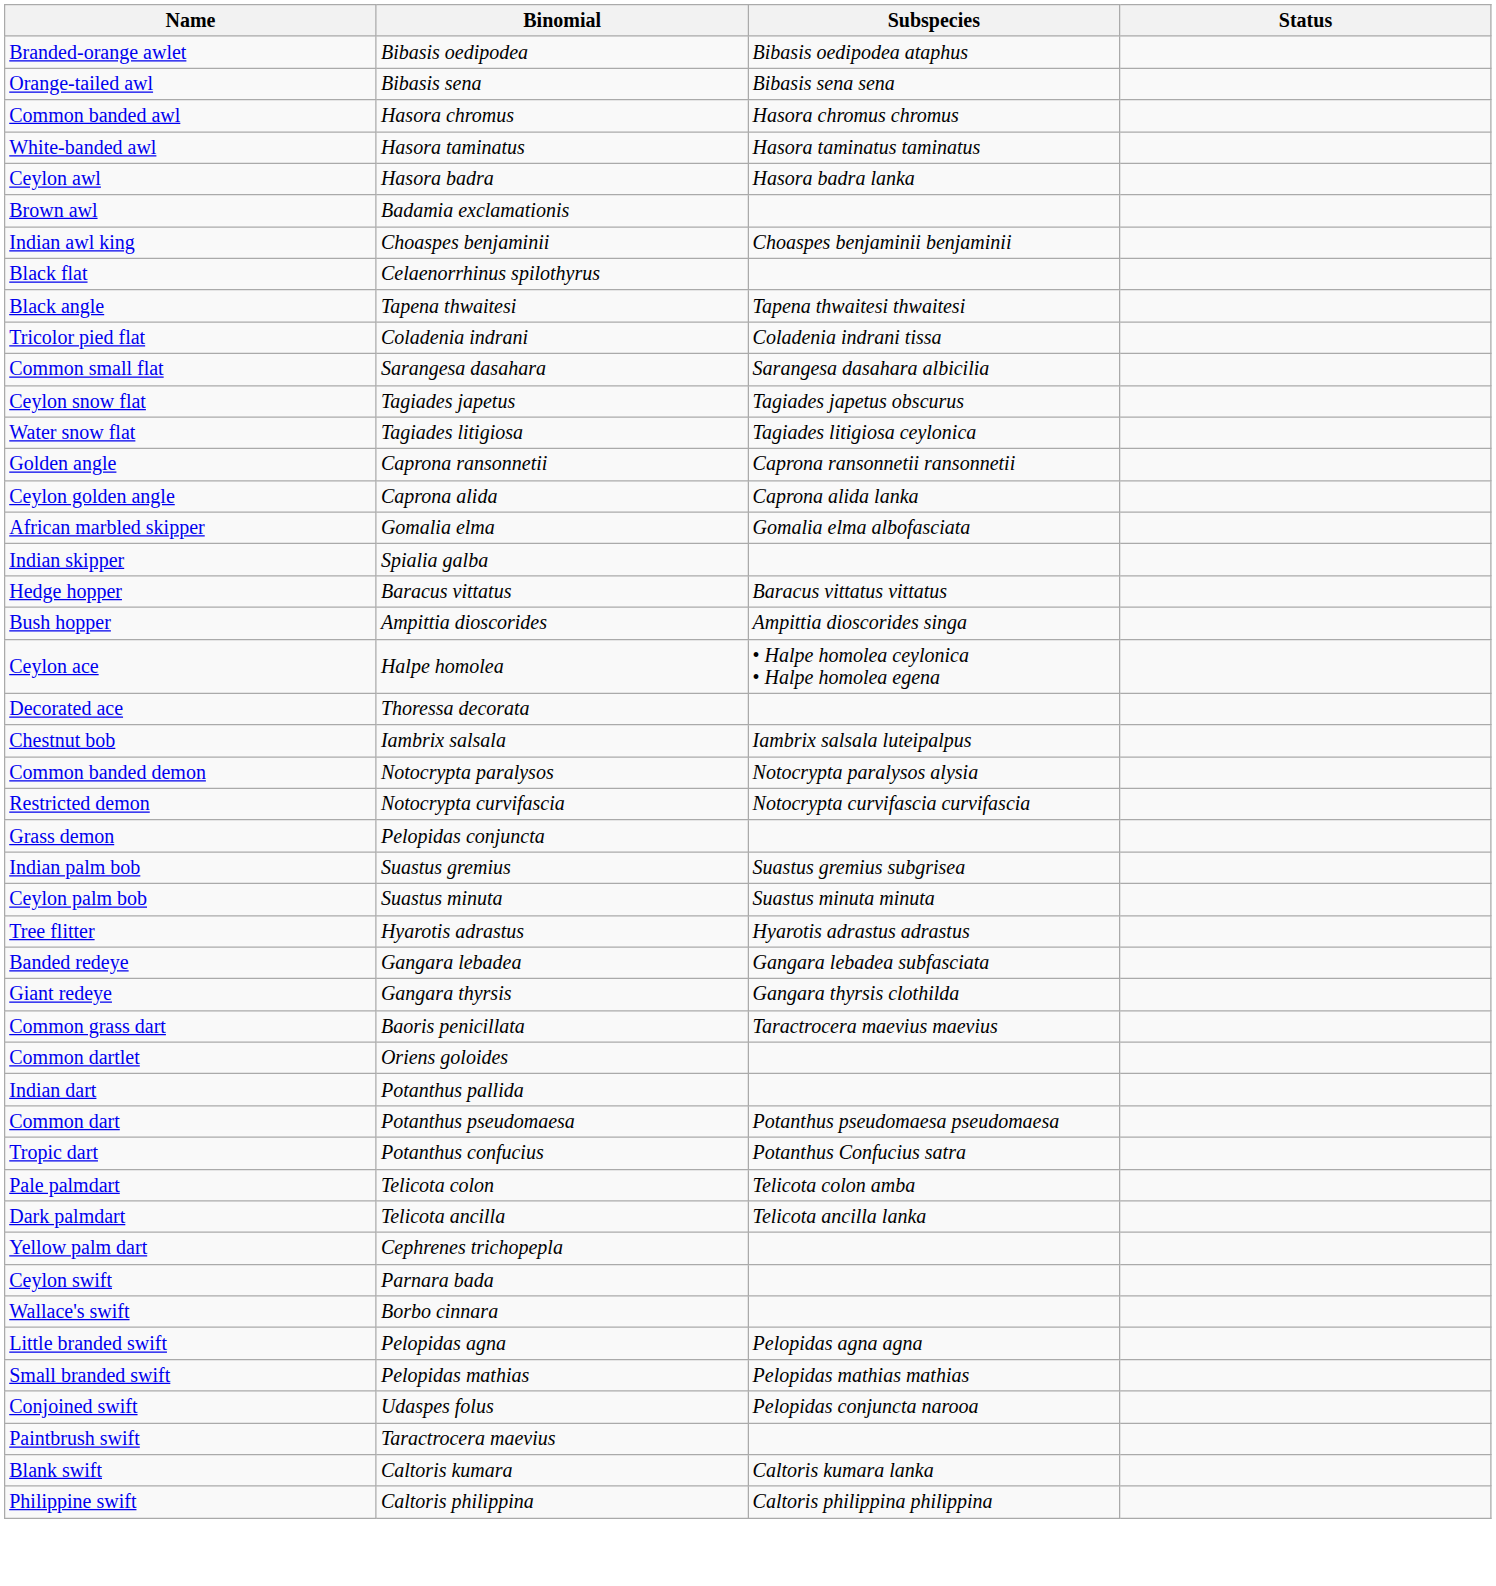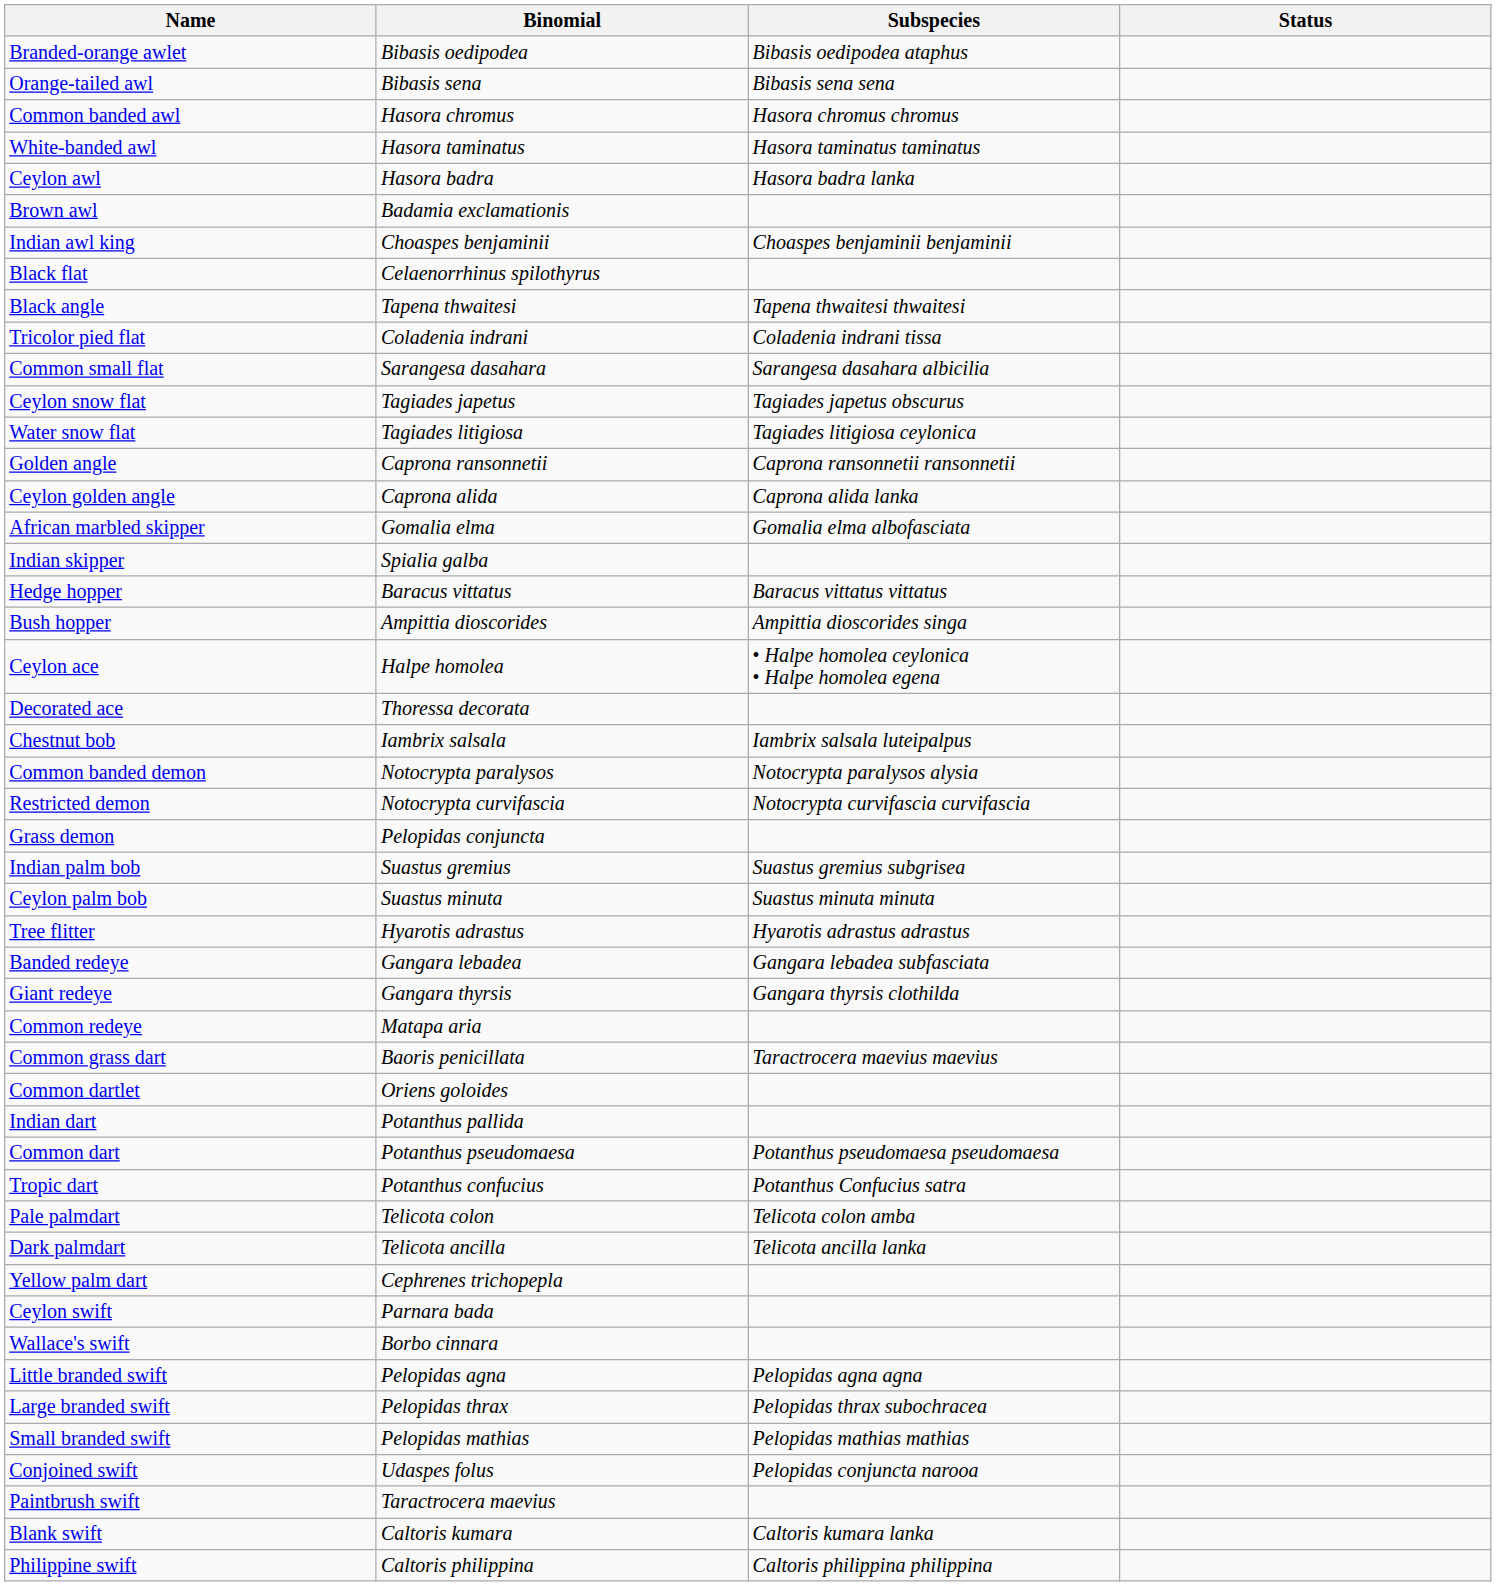+ row: (76, 1026)
+ row: (90, 1406)
